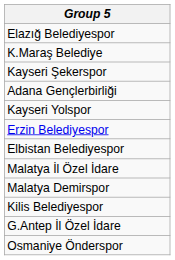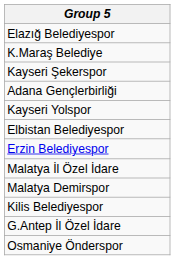(58, 130) Erzin Belediyespor -> (66, 130) Elbistan Belediyespor
(66, 149) Elbistan Belediyespor -> (58, 149) Erzin Belediyespor
